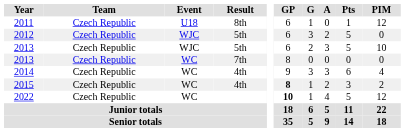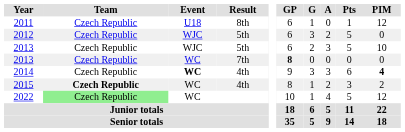(288, 59) normal -> (290, 59) bold
(189, 72) normal -> (193, 72) bold
(381, 72) normal -> (382, 72) bold
(104, 84) normal -> (106, 84) bold
(288, 84) bold -> (290, 84) normal
(104, 97) no background -> (106, 97) lightgreen background
(288, 97) bold -> (290, 97) normal
